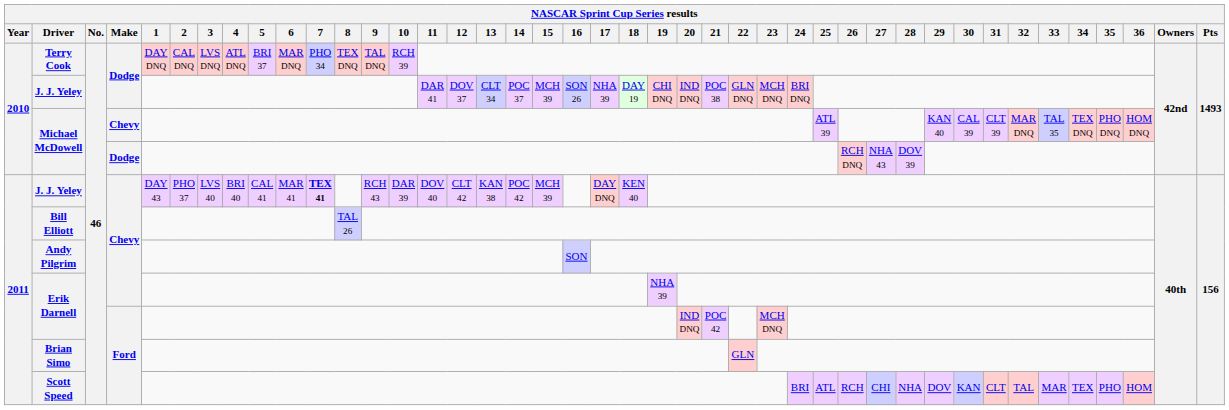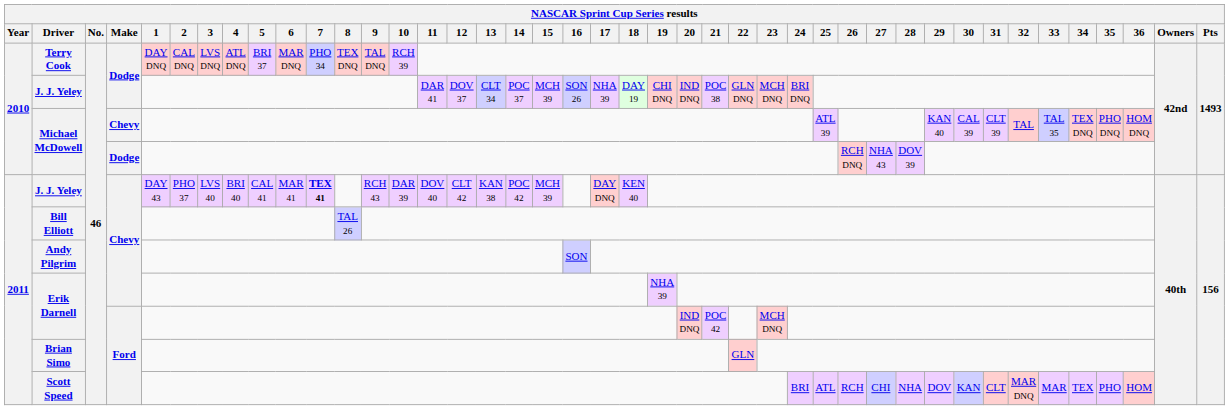(1024, 124) MAR DNQ -> (1024, 125) TAL
(1024, 388) TAL -> (1024, 387) MAR DNQ
